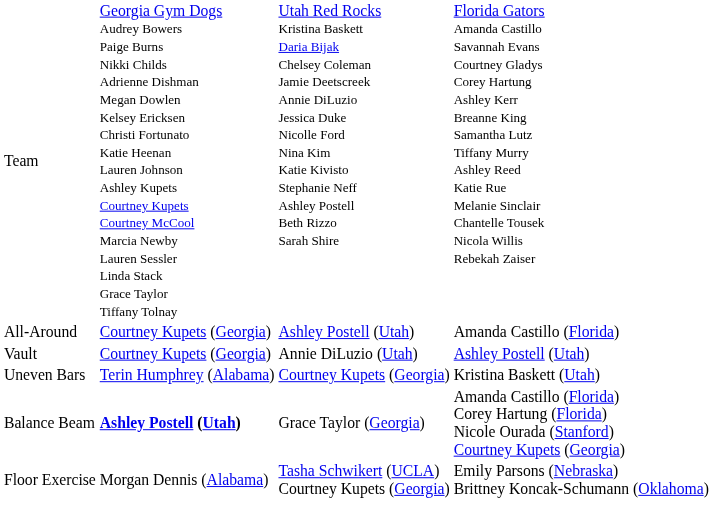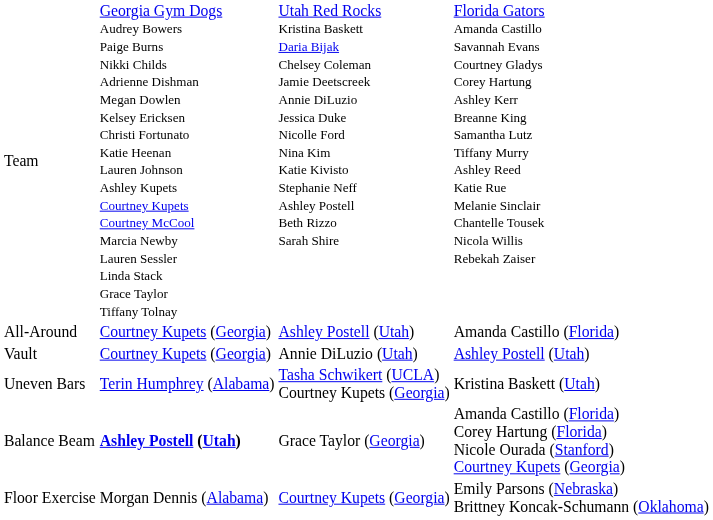(364, 375) Courtney Kupets (Georgia) -> (364, 384) Tasha Schwikert (UCLA) Courtney Kupets (Georgia)
(364, 480) Tasha Schwikert (UCLA) Courtney Kupets (Georgia) -> (364, 497) Courtney Kupets (Georgia)
